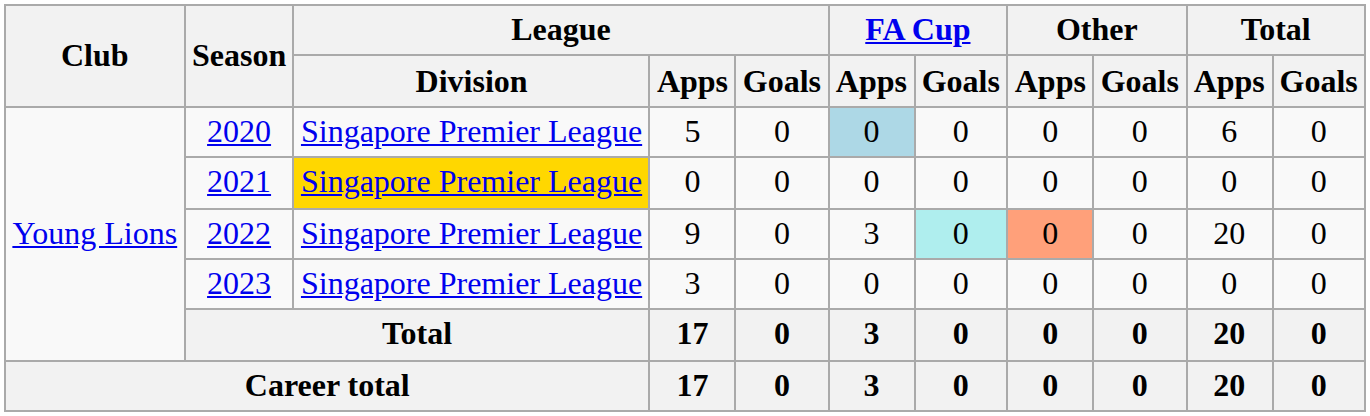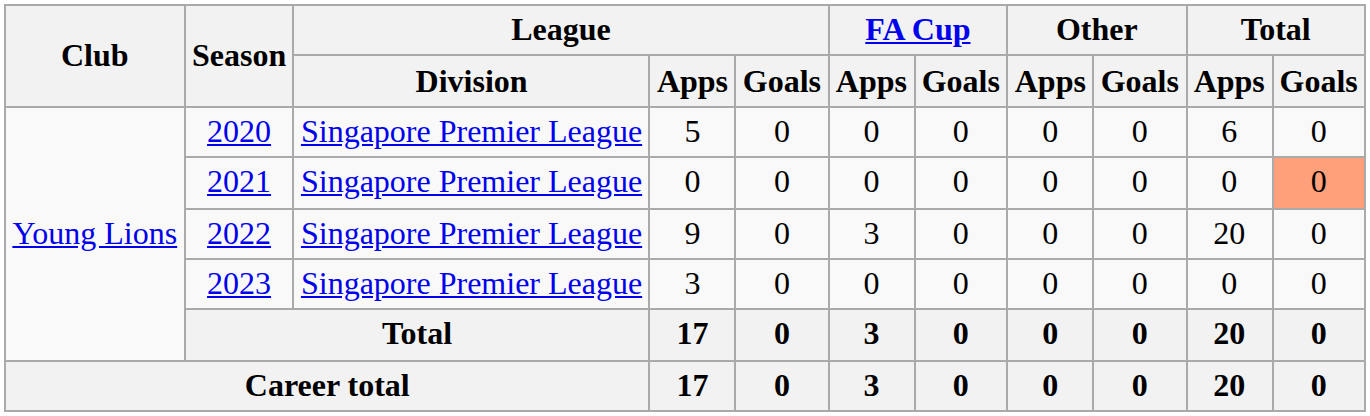(871, 131) lightblue background -> (871, 131) no background
(472, 182) gold background -> (472, 182) no background
(1319, 182) no background -> (1319, 182) lightsalmon background
(961, 232) paleturquoise background -> (961, 232) no background
(1050, 232) lightsalmon background -> (1050, 232) no background
